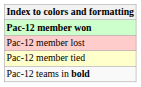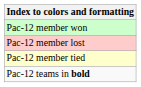(49, 27) bold -> (47, 27) normal
